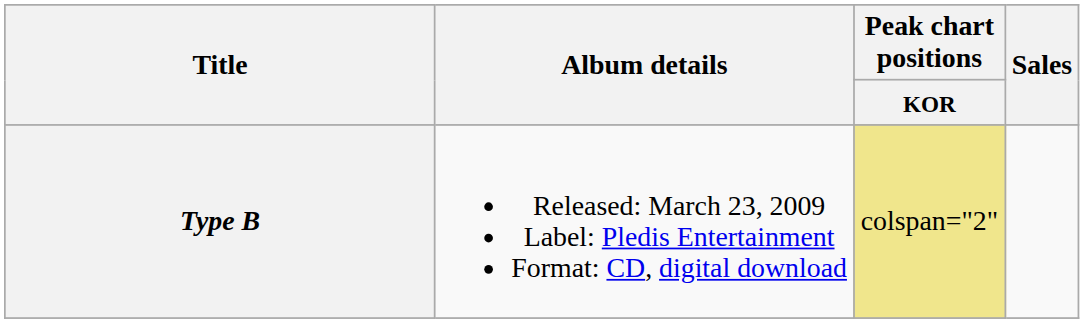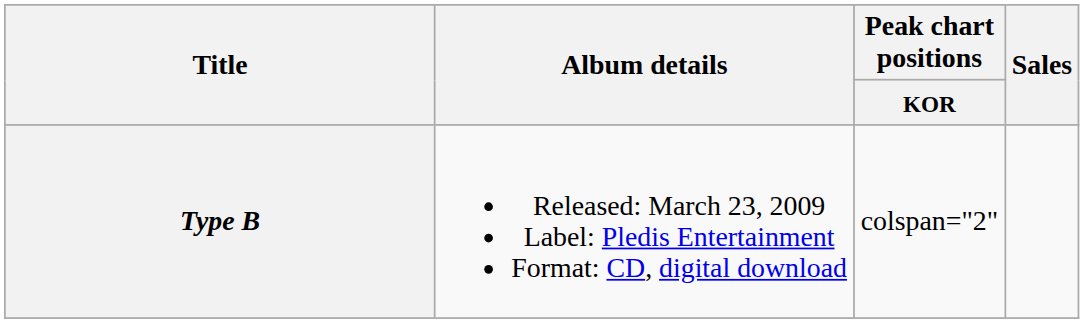(929, 221) khaki background -> (929, 221) no background
